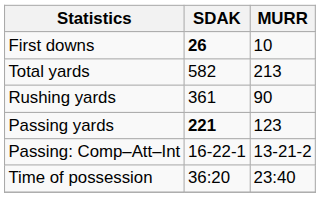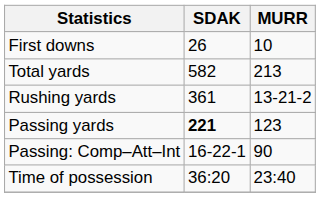(197, 45) bold -> (197, 45) normal
(263, 98) 90 -> (283, 98) 13-21-2
(283, 151) 13-21-2 -> (263, 151) 90
